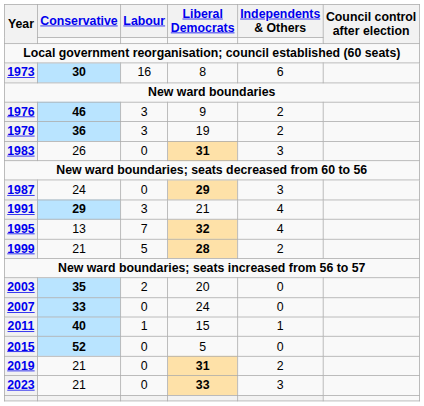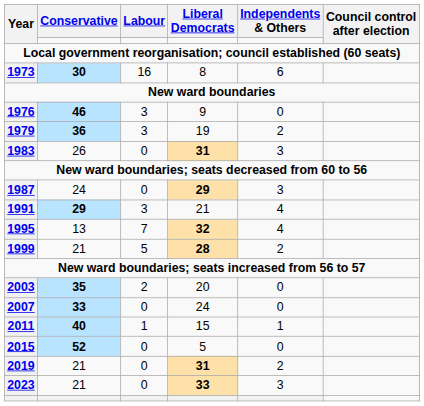(280, 111) 2 -> (280, 111) 0
